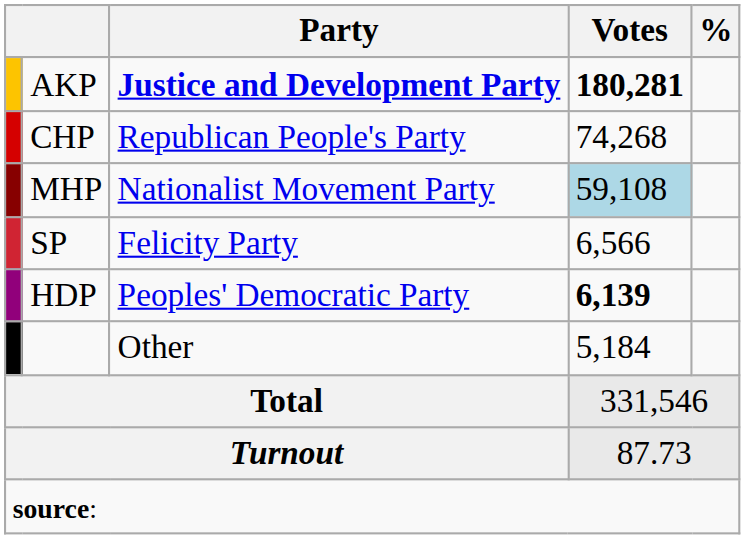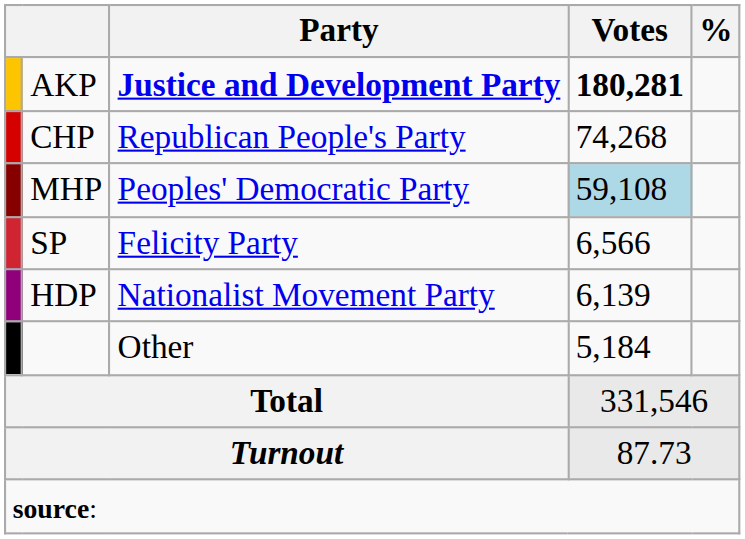(306, 189) Nationalist Movement Party -> (293, 189) Peoples' Democratic Party
(293, 294) Peoples' Democratic Party -> (306, 294) Nationalist Movement Party
(613, 294) bold -> (613, 294) normal
